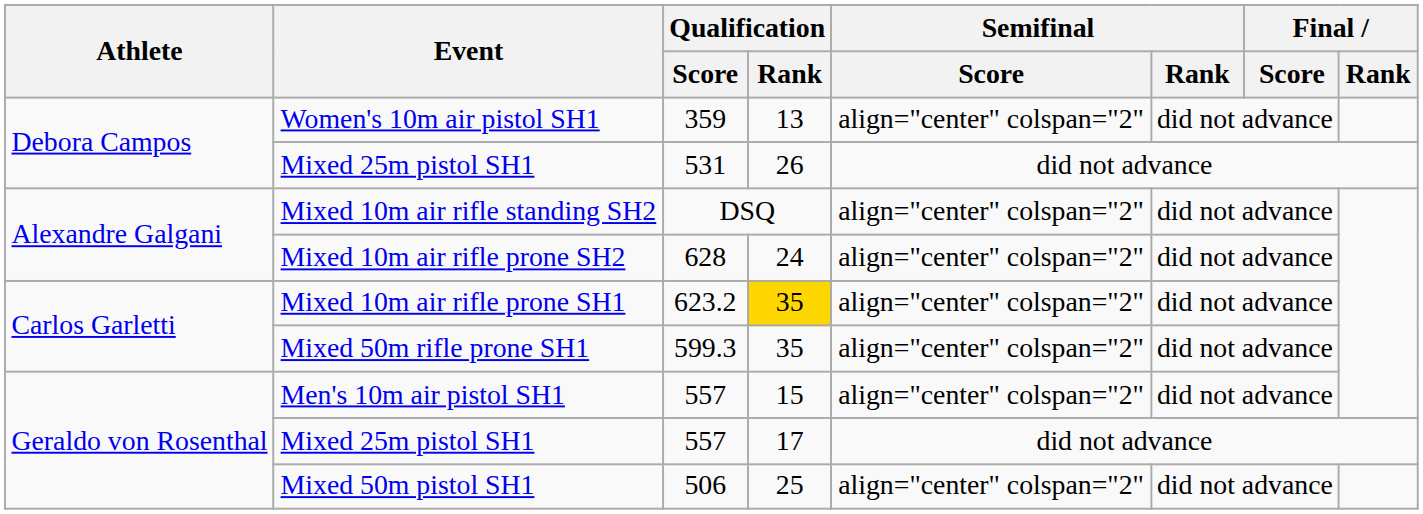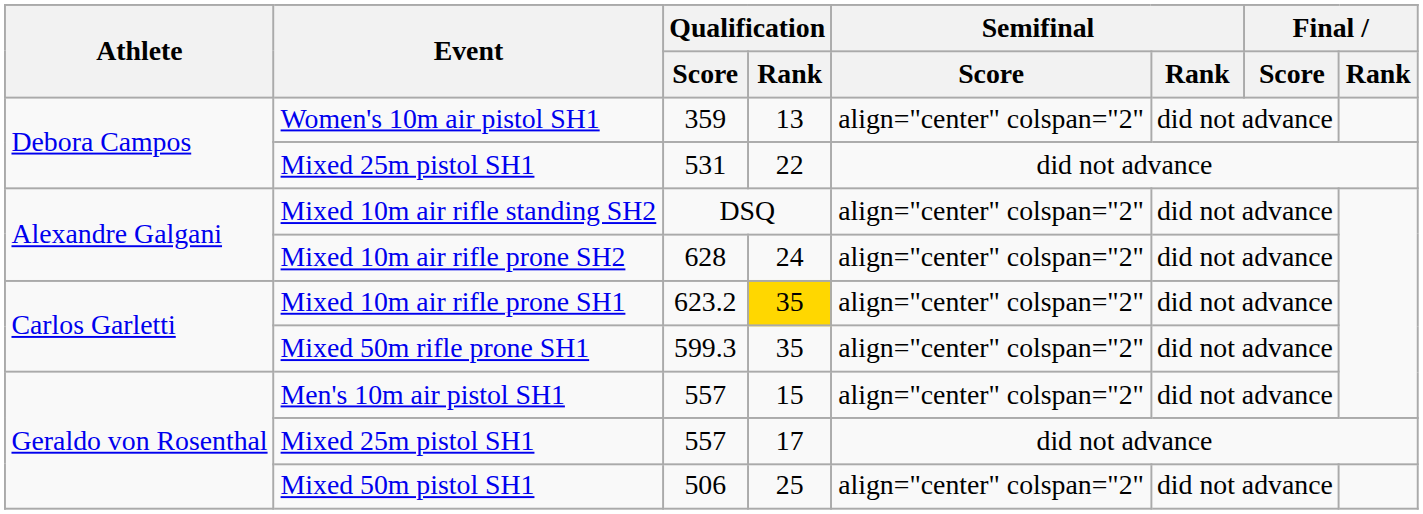(790, 165) 26 -> (790, 165) 22
